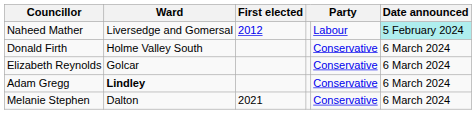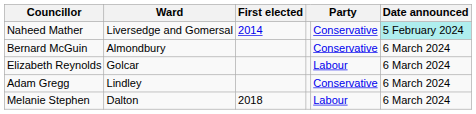(250, 30) 2012 -> (250, 30) 2014
(330, 30) Labour -> (345, 30) Conservative
- row: (37, 48)
+ row: (47, 48)
(345, 65) Conservative -> (330, 65) Labour
(126, 83) bold -> (124, 83) normal
(250, 100) 2021 -> (250, 100) 2018
(345, 100) Conservative -> (330, 100) Labour
